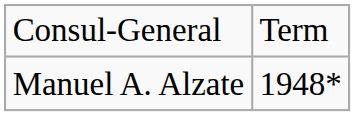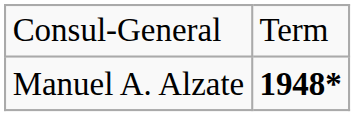(301, 82) normal -> (301, 82) bold
